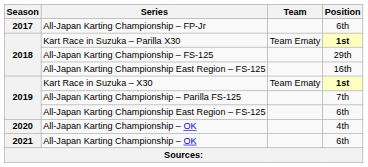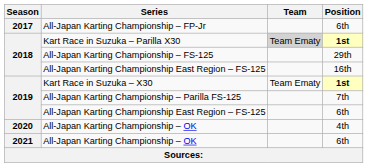(295, 40) no background -> (295, 40) lightgrey background
